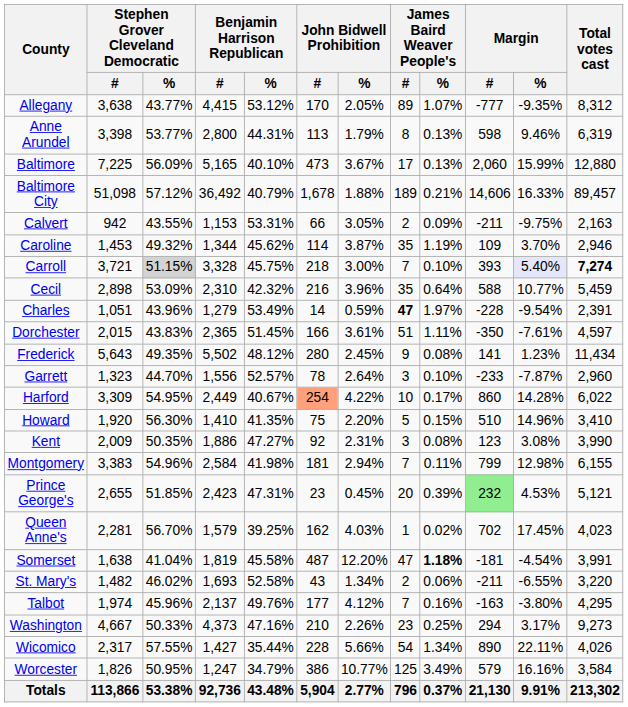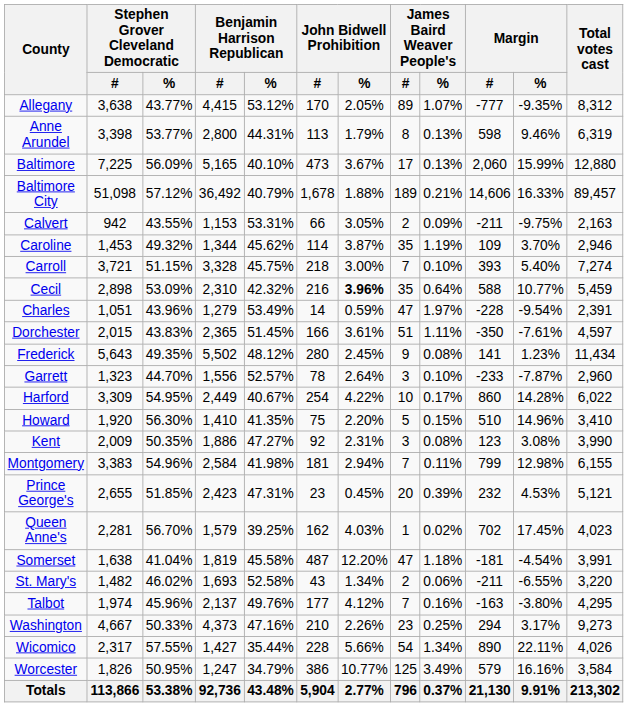(169, 267) lightgrey background -> (169, 267) no background
(540, 267) lavender background -> (540, 267) no background
(595, 267) bold -> (595, 267) normal
(364, 289) normal -> (364, 289) bold
(405, 311) bold -> (405, 311) normal
(317, 398) lightsalmon background -> (317, 398) no background
(490, 493) lightgreen background -> (490, 493) no background
(443, 560) bold -> (443, 560) normal
